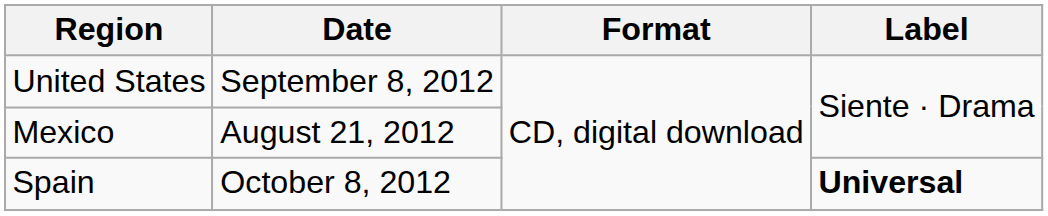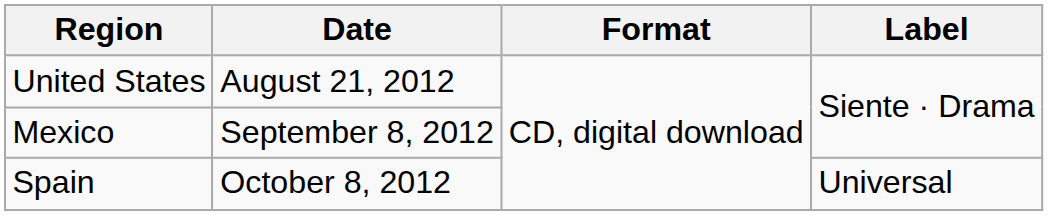(357, 81) September 8, 2012 -> (337, 81) August 21, 2012
(337, 132) August 21, 2012 -> (357, 132) September 8, 2012
(891, 183) bold -> (886, 183) normal
